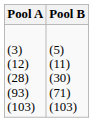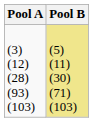(63, 78) no background -> (63, 78) khaki background
